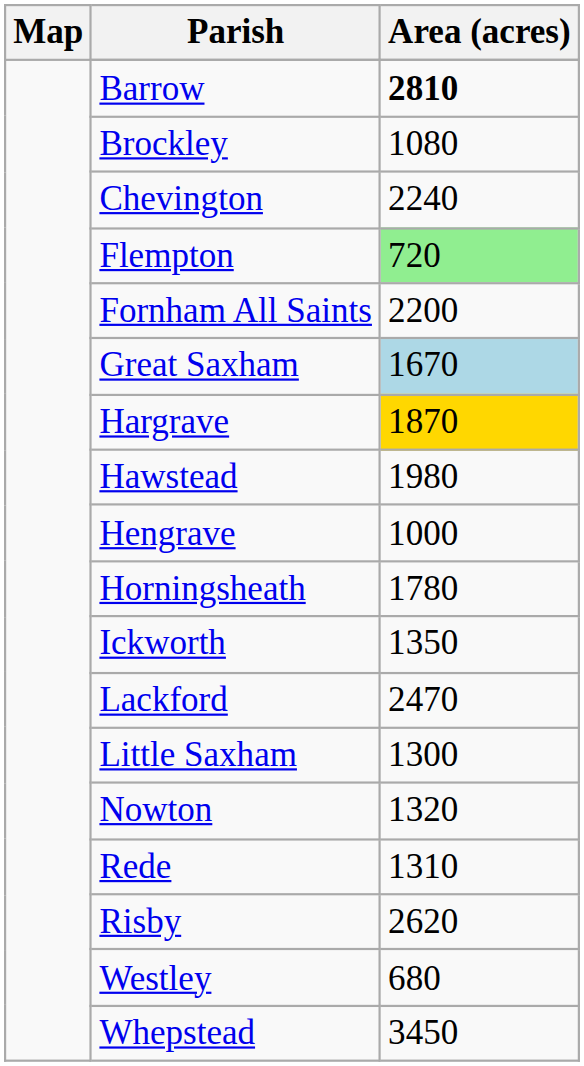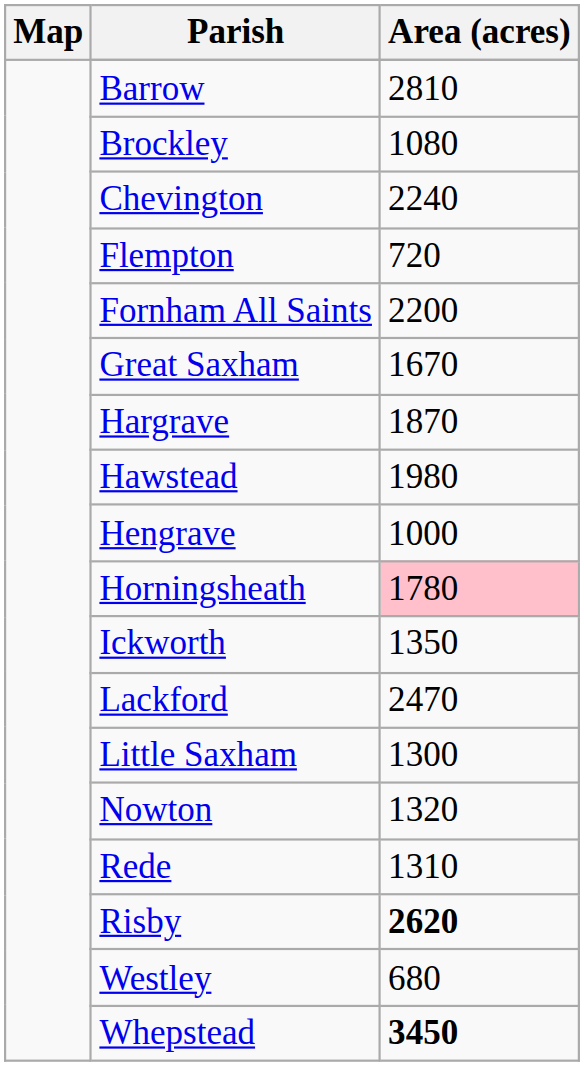(423, 87) bold -> (423, 87) normal
(414, 254) lightgreen background -> (414, 254) no background
(423, 365) lightblue background -> (423, 365) no background
(423, 421) gold background -> (423, 421) no background
(423, 587) no background -> (423, 587) pink background
(423, 921) normal -> (423, 921) bold
(423, 1032) normal -> (423, 1032) bold
